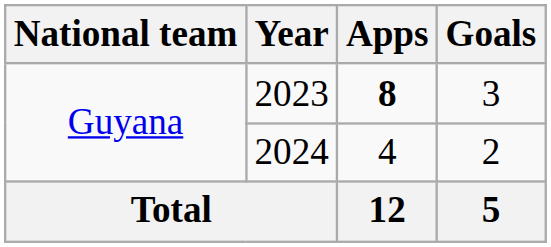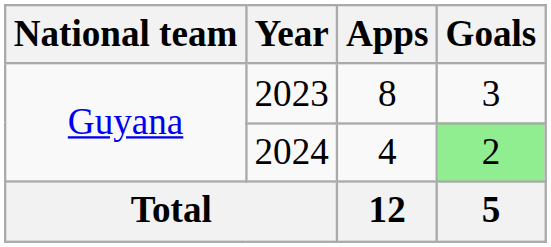(387, 92) bold -> (387, 92) normal
(491, 151) no background -> (491, 151) lightgreen background
